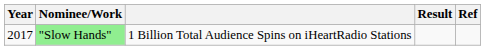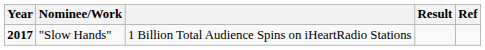(20, 34) normal -> (20, 34) bold
(75, 34) lightgreen background -> (75, 34) no background
